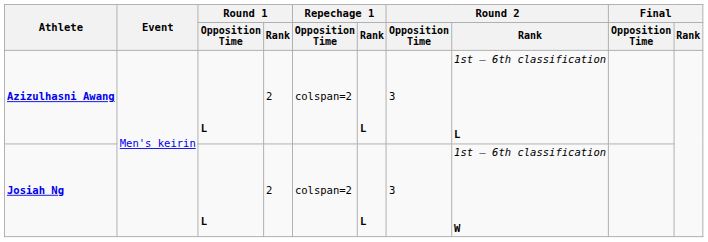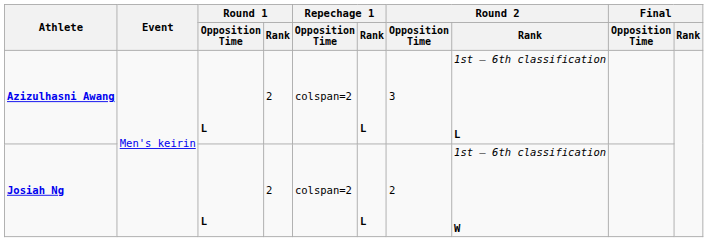(392, 190) 3 -> (392, 190) 2
